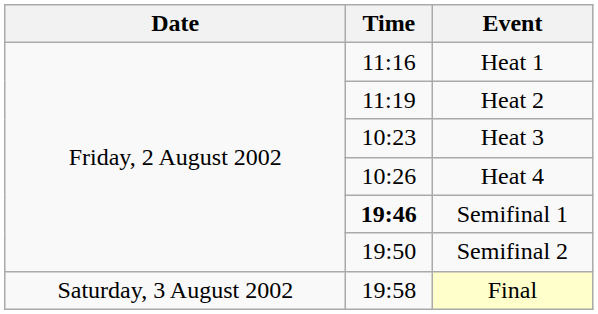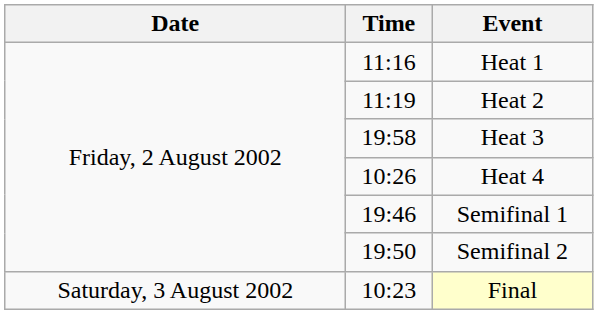(389, 137) 10:23 -> (389, 137) 19:58
(389, 213) bold -> (389, 213) normal
(389, 289) 19:58 -> (389, 289) 10:23
